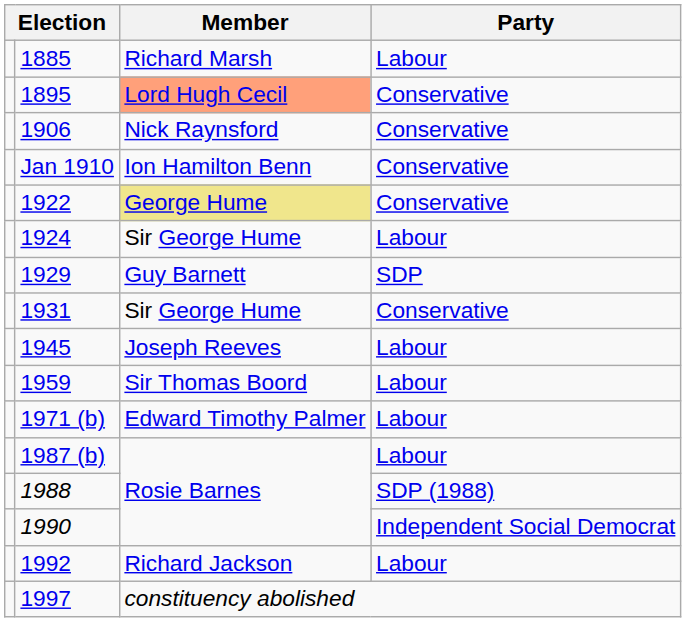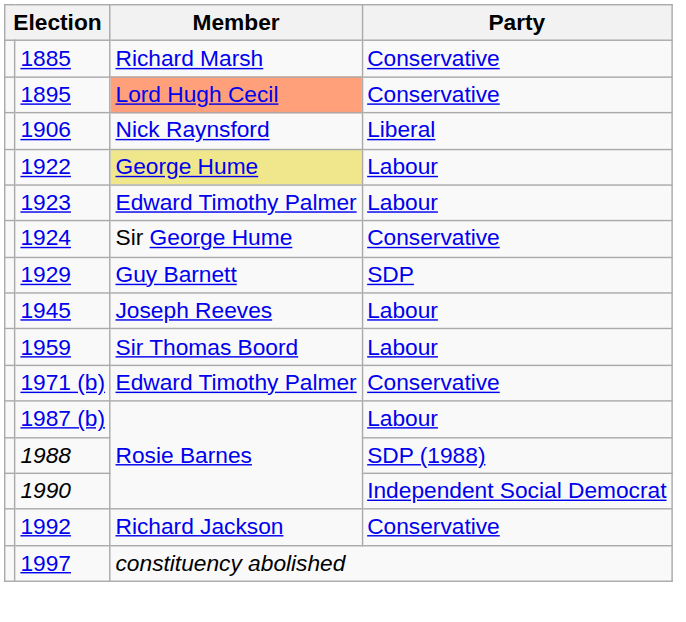(411, 58) Labour -> (433, 58) Conservative
(442, 130) Conservative -> (401, 130) Liberal
- row: (67, 166)
(442, 202) Conservative -> (403, 166) Labour
+ row: (46, 202)
(411, 238) Labour -> (433, 238) Conservative
- row: (46, 310)
(411, 418) Labour -> (433, 382) Conservative
(411, 563) Labour -> (433, 526) Conservative
